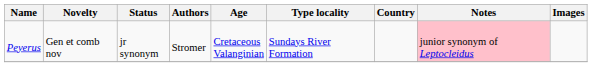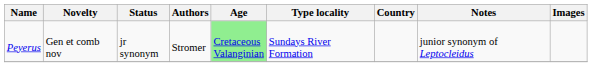(239, 47) no background -> (239, 47) lightgreen background
(459, 47) pink background -> (459, 47) no background
